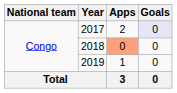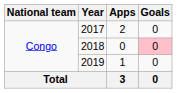(155, 29) lavender background -> (155, 29) no background
(122, 46) lightsalmon background -> (122, 46) no background
(155, 46) no background -> (155, 46) pink background
